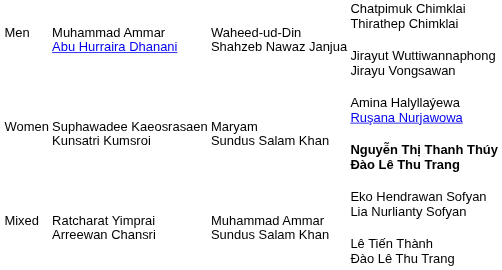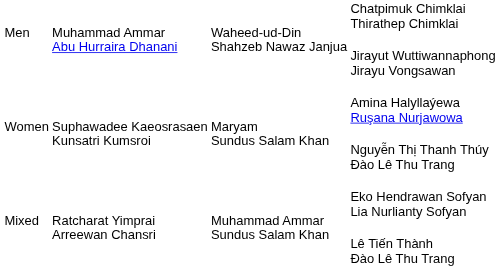(424, 157) bold -> (420, 157) normal
